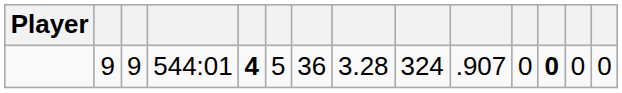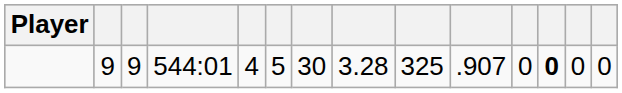(252, 66) bold -> (252, 66) normal
(312, 66) 36 -> (312, 66) 30
(422, 66) 324 -> (422, 66) 325
